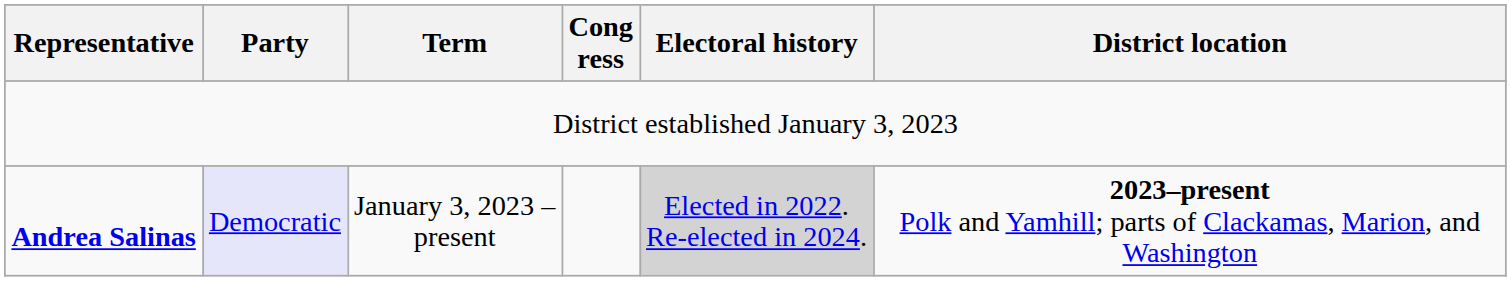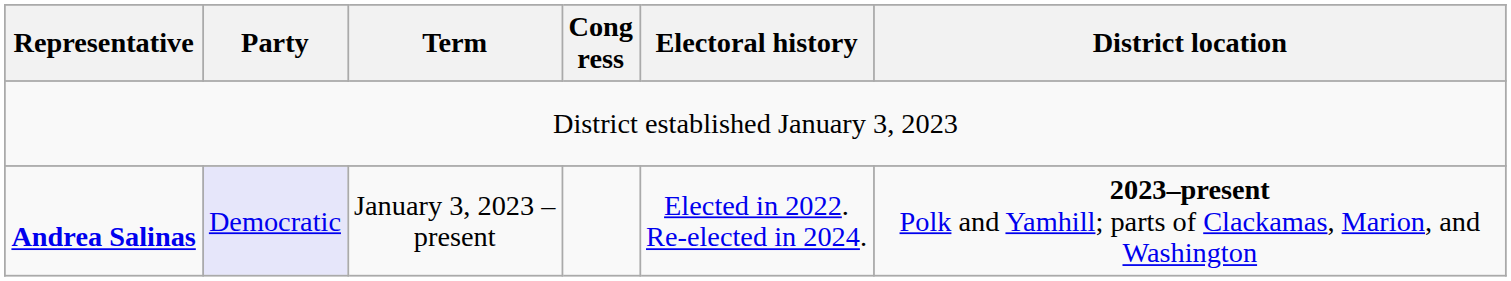(756, 220) lightgrey background -> (756, 220) no background
